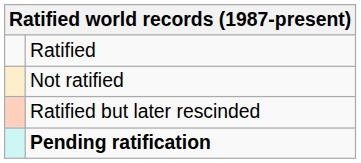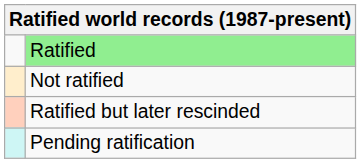(63, 50) no background -> (63, 50) lightgreen background
(120, 142) bold -> (112, 142) normal
